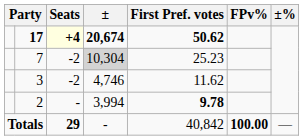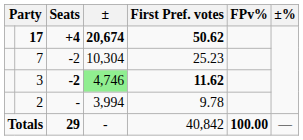(73, 37) lightyellow background -> (73, 37) no background
(105, 59) lightgrey background -> (105, 59) no background
(74, 80) normal -> (74, 80) bold
(109, 80) no background -> (109, 80) lightgreen background
(209, 80) normal -> (209, 80) bold
(212, 102) bold -> (212, 102) normal
